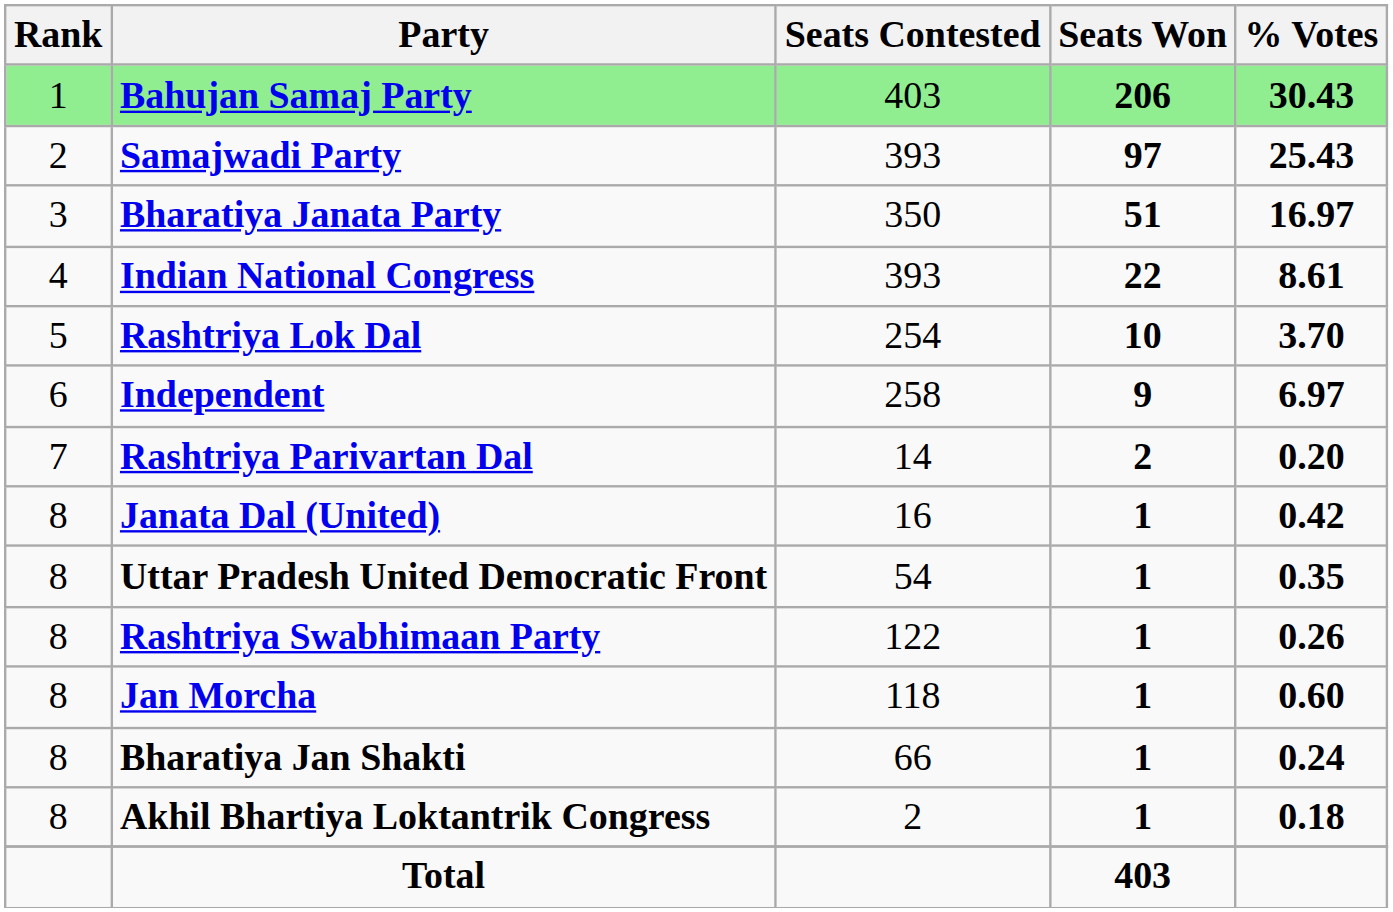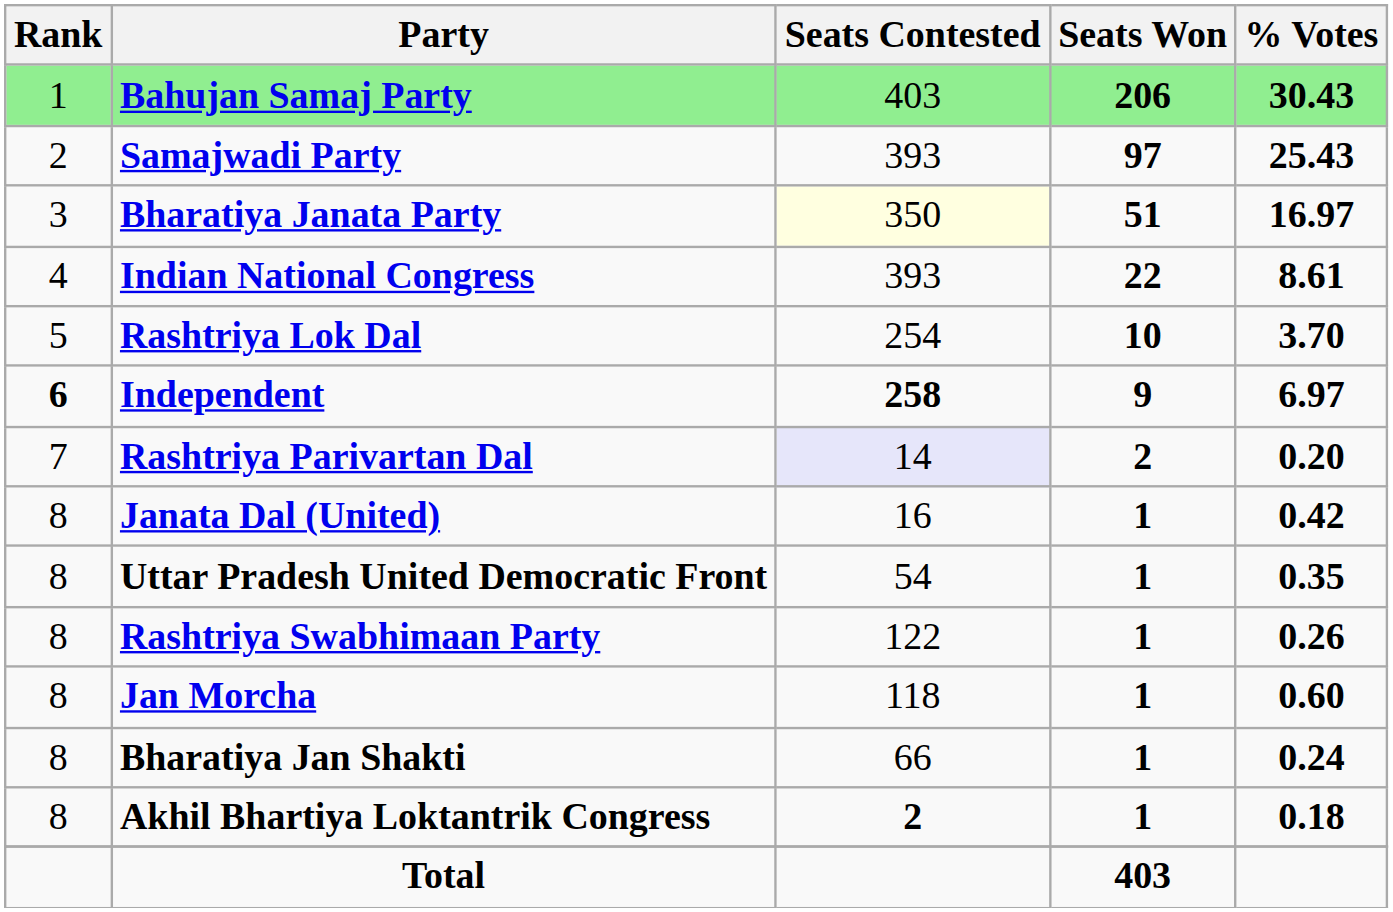(913, 214) no background -> (913, 214) lightyellow background
(58, 395) normal -> (58, 395) bold
(913, 395) normal -> (913, 395) bold
(913, 455) no background -> (913, 455) lavender background
(913, 816) normal -> (913, 816) bold
